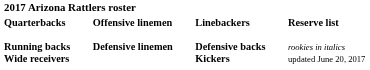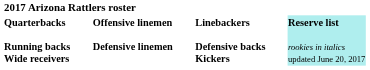(327, 40) no background -> (327, 40) paleturquoise background
